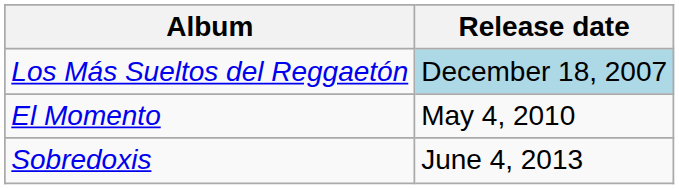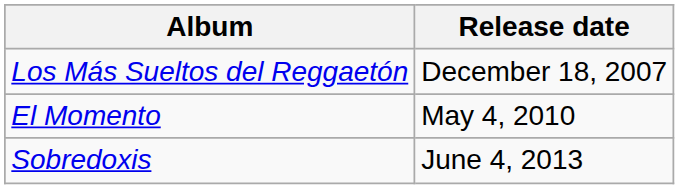(544, 71) lightblue background -> (544, 71) no background
